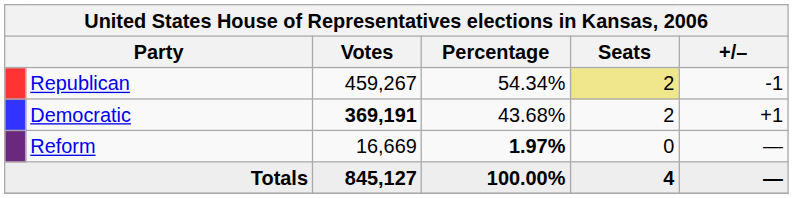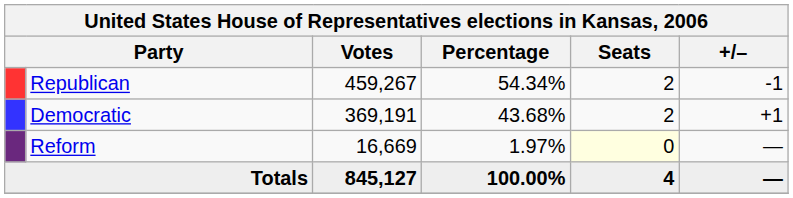(669, 84) khaki background -> (669, 84) no background
(381, 115) bold -> (381, 115) normal
(537, 147) bold -> (537, 147) normal
(669, 147) no background -> (669, 147) lightyellow background
